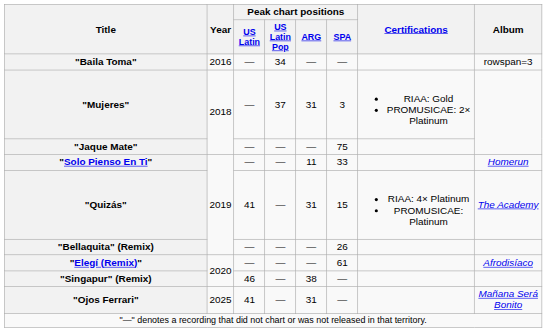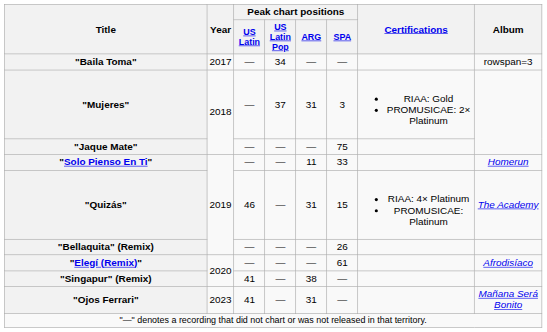(221, 62) 2016 -> (221, 62) 2017
(249, 204) 41 -> (249, 204) 46
(249, 278) 46 -> (249, 278) 41
(221, 300) 2025 -> (221, 300) 2023
